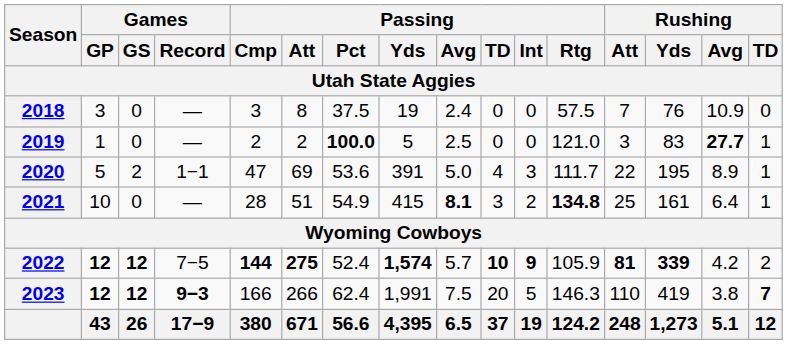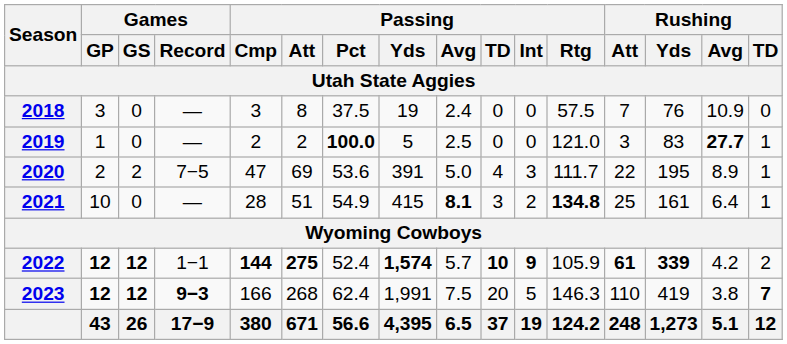(100, 171) 5 -> (100, 171) 2
(192, 171) 1−1 -> (192, 171) 7−5
(192, 263) 7−5 -> (192, 263) 1−1
(625, 263) 81 -> (625, 263) 61
(302, 293) 266 -> (302, 293) 268
